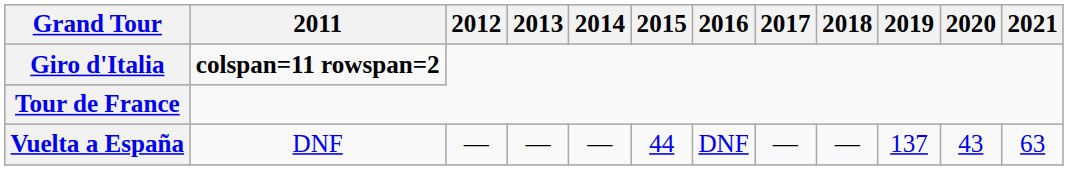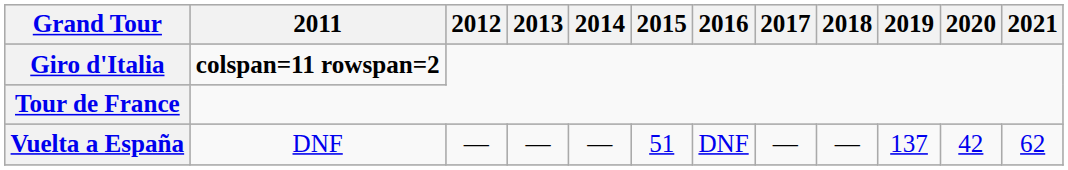(662, 143) 44 -> (662, 143) 51
(971, 143) 43 -> (971, 143) 42
(1033, 143) 63 -> (1033, 143) 62
